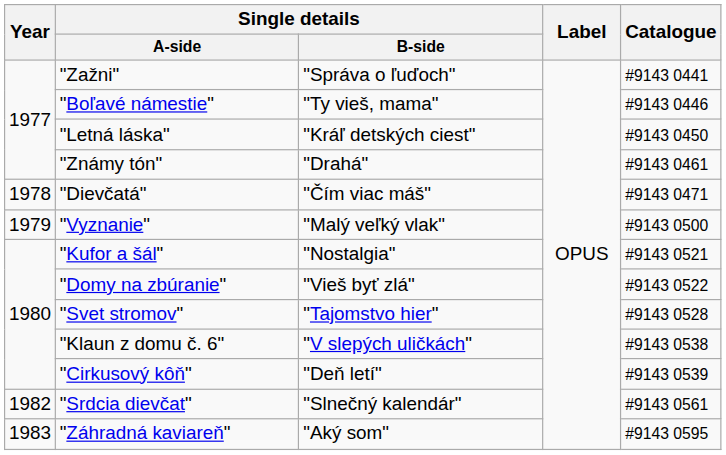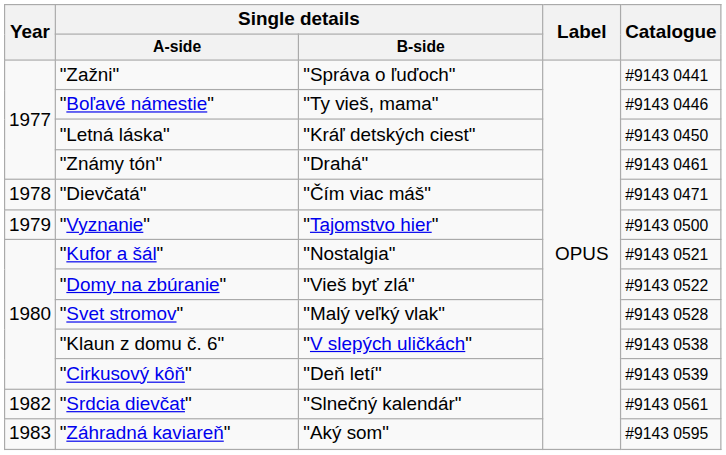(374, 224) "Malý veľký vlak" -> (371, 224) "Tajomstvo hier"
(371, 314) "Tajomstvo hier" -> (374, 314) "Malý veľký vlak"
